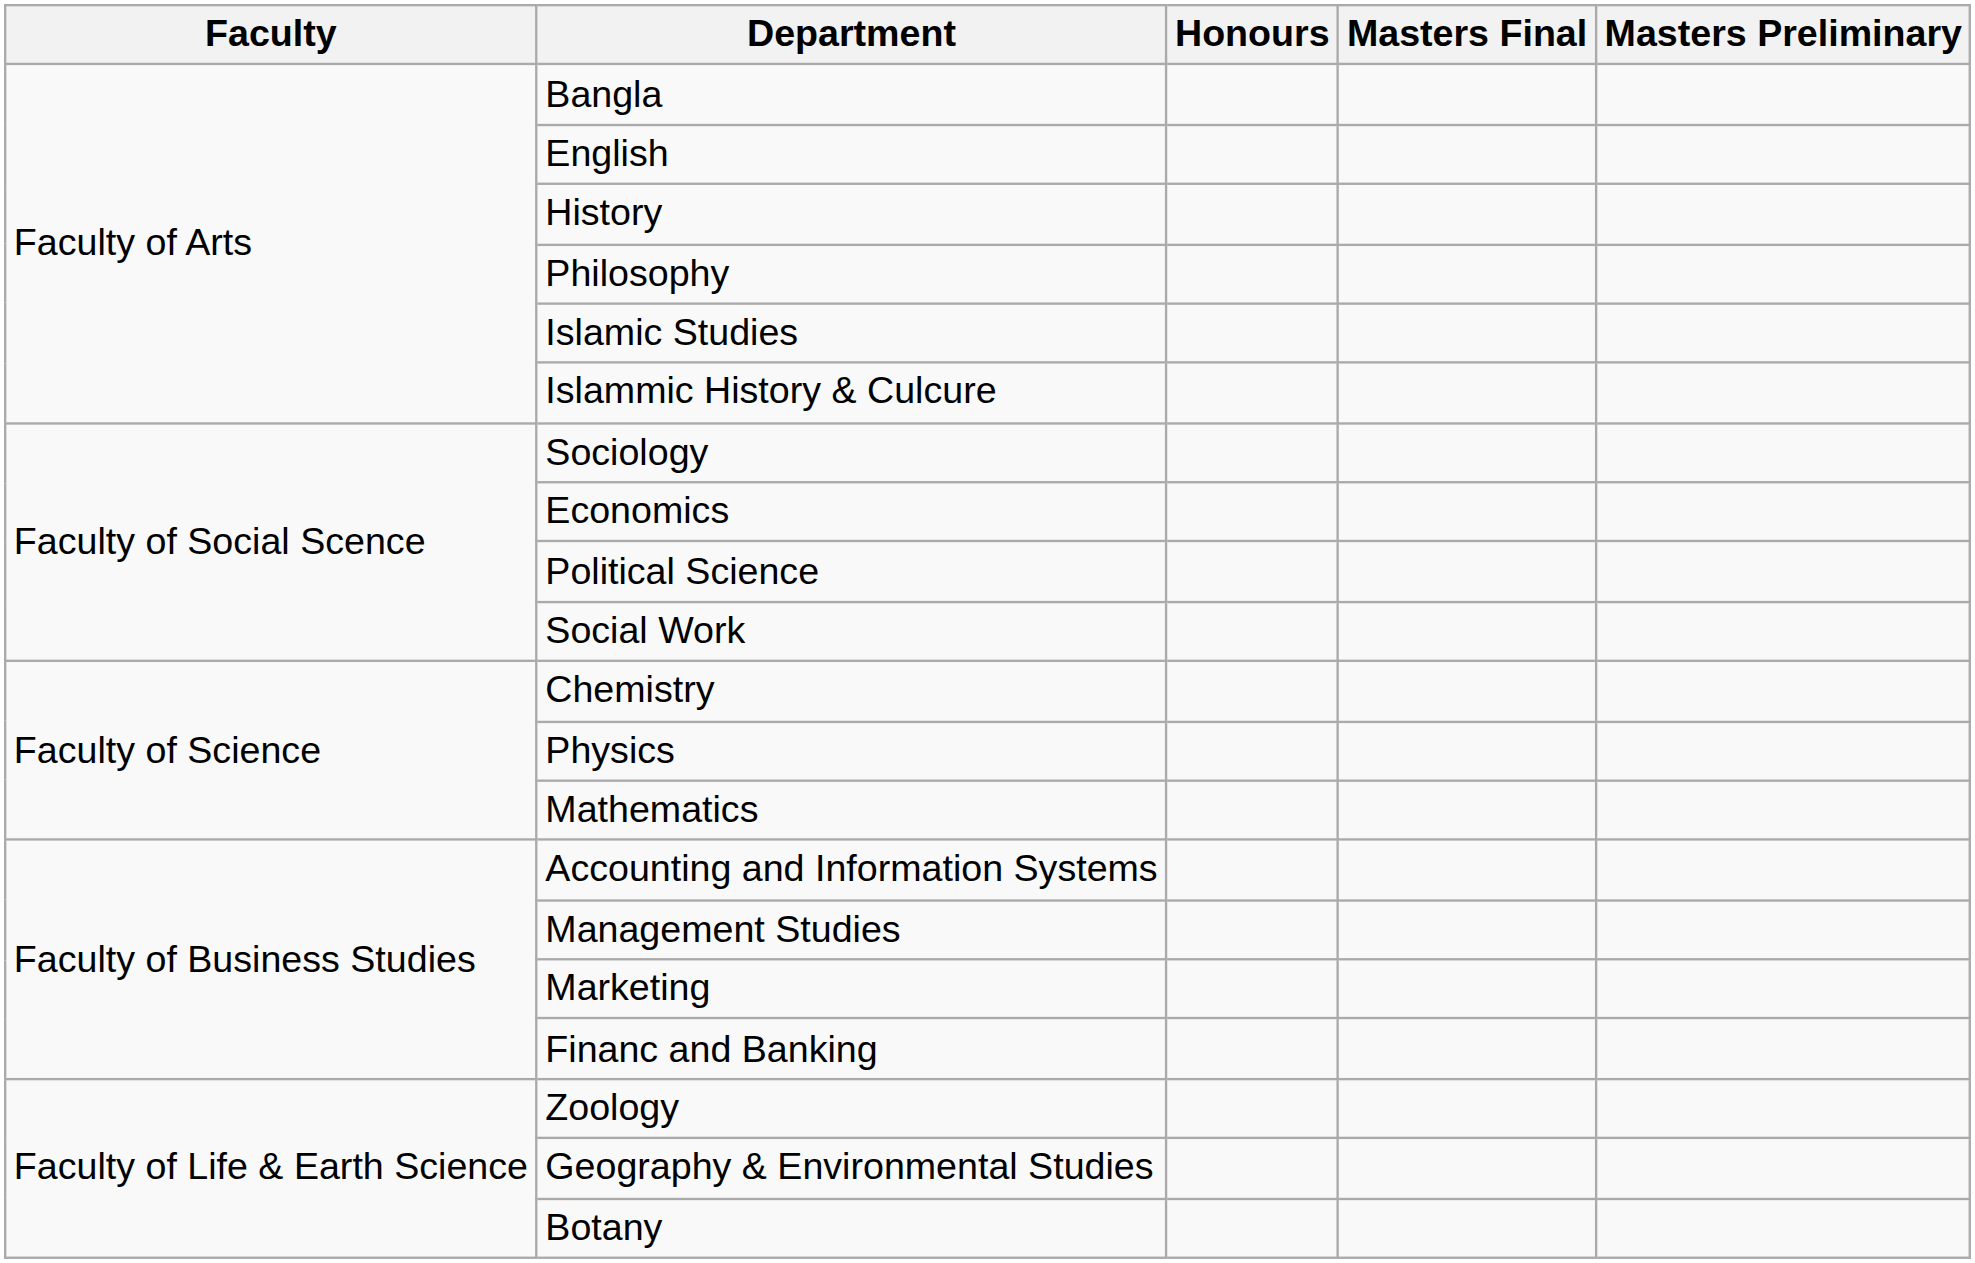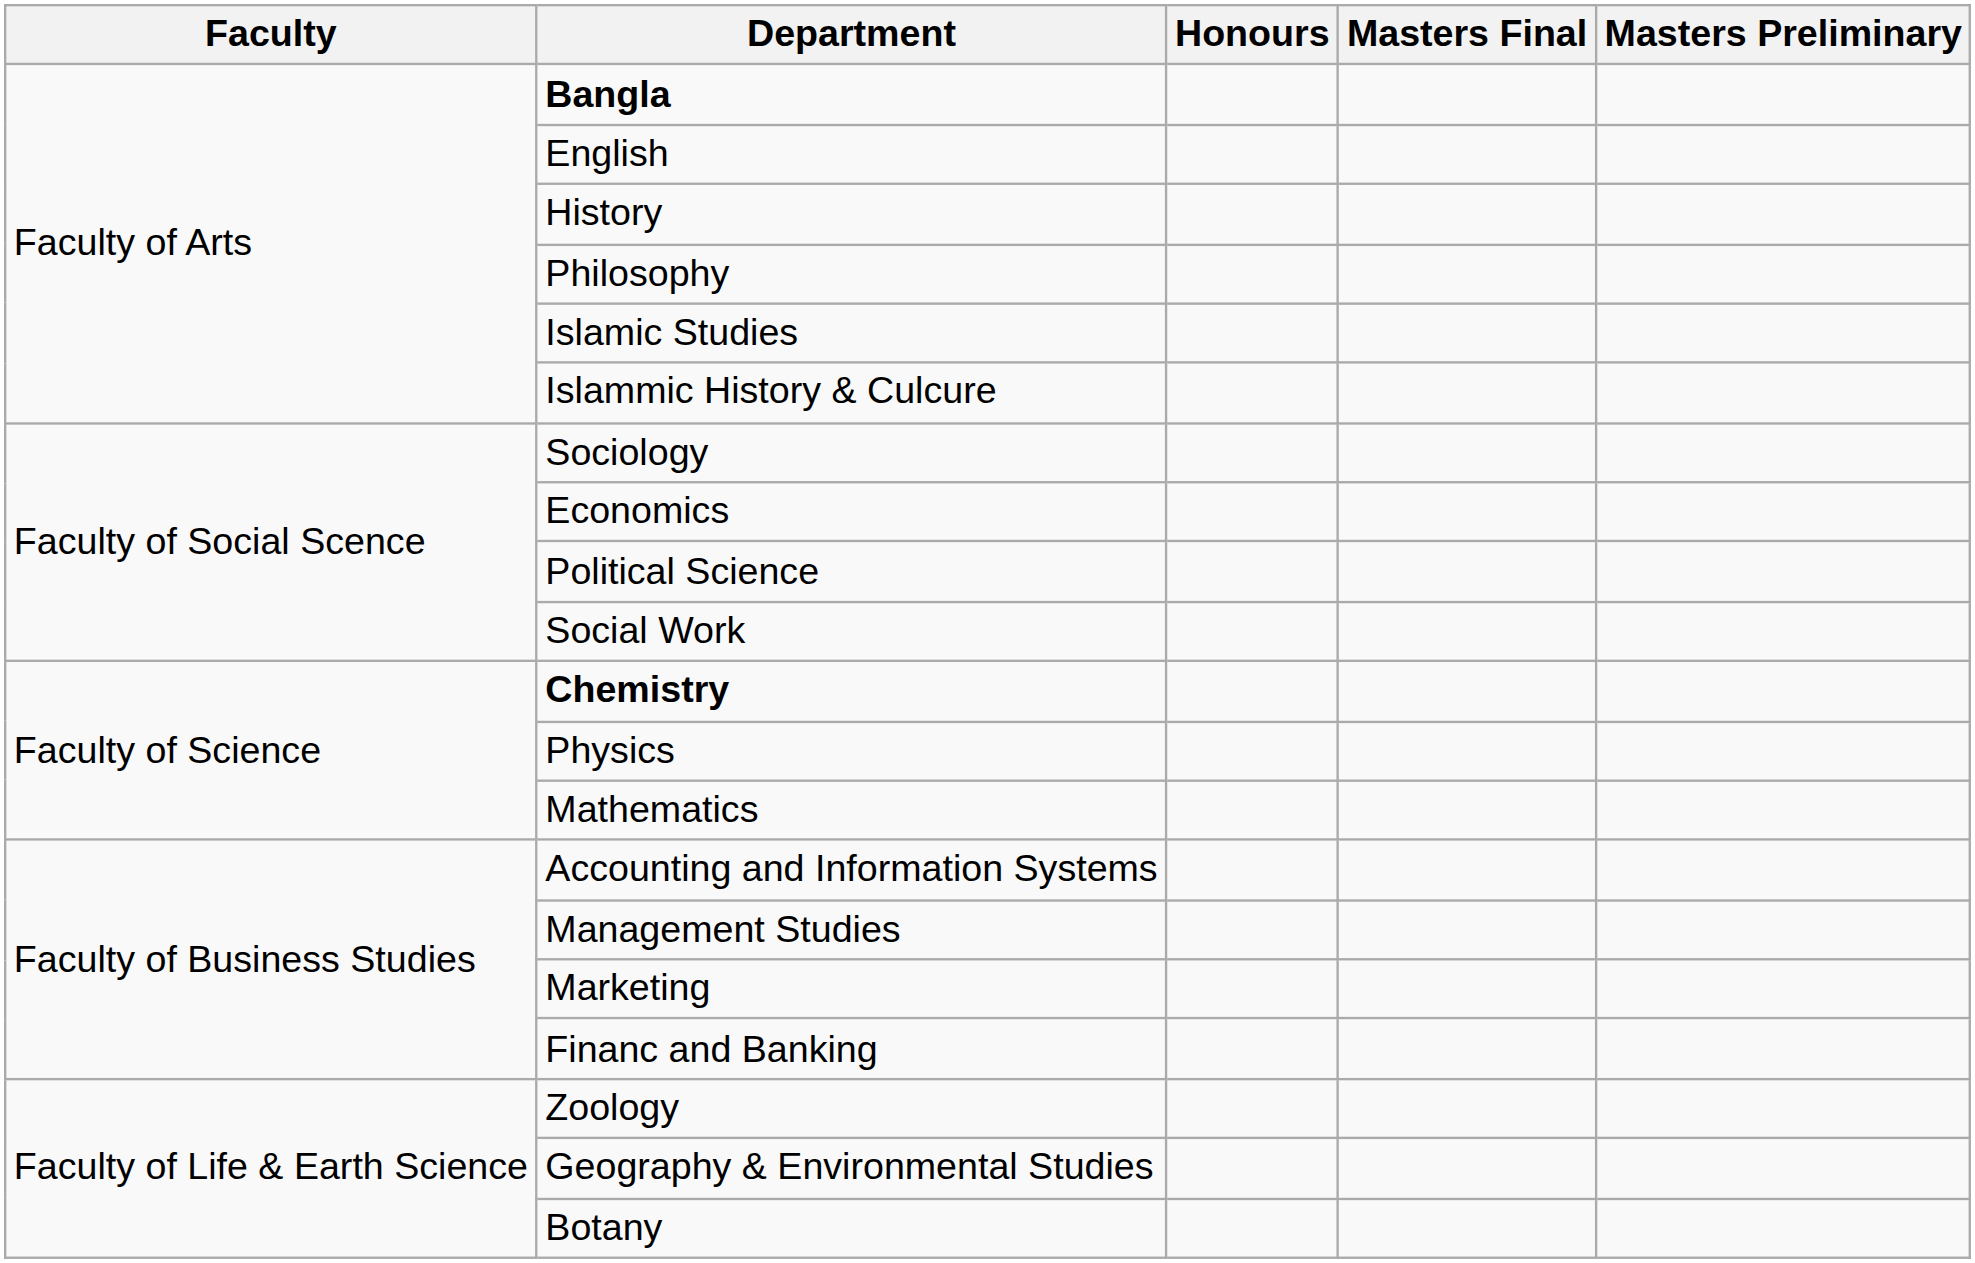(604, 93) normal -> (608, 93) bold
(630, 690) normal -> (637, 690) bold
